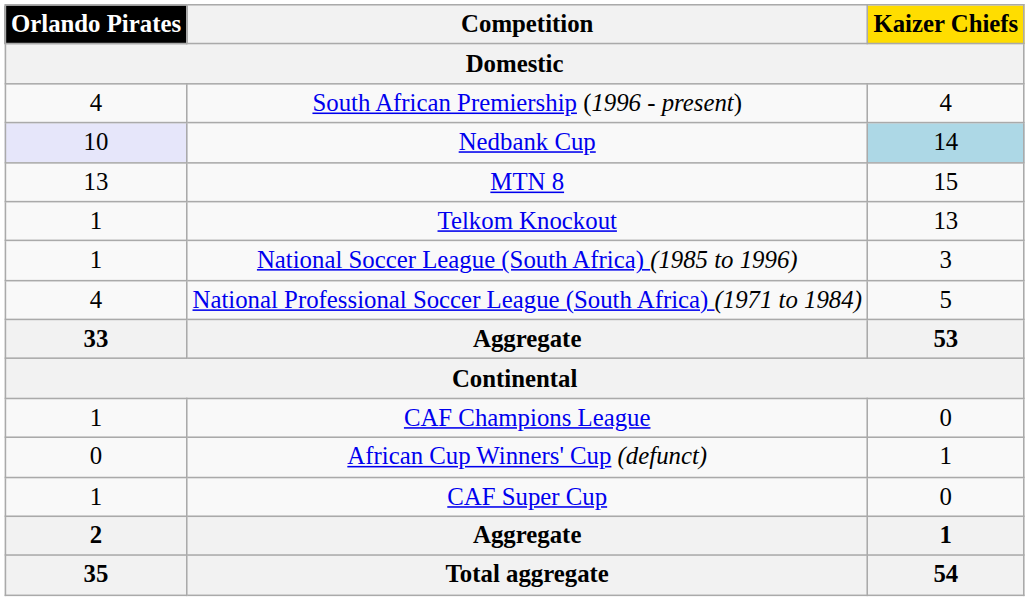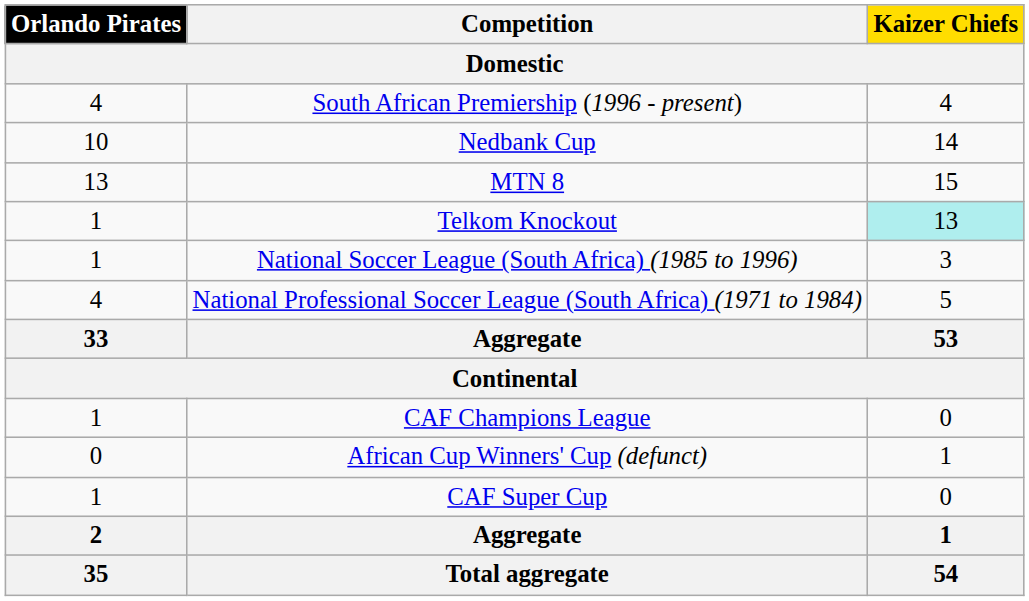(96, 142) lavender background -> (96, 142) no background
(946, 142) lightblue background -> (946, 142) no background
(946, 220) no background -> (946, 220) paleturquoise background
